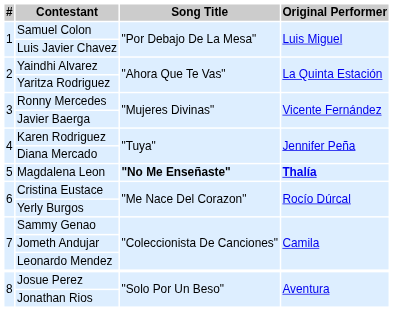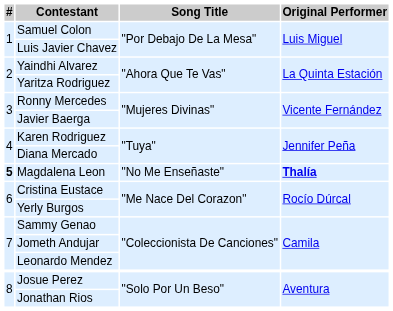(9, 172) normal -> (9, 172) bold
(176, 172) bold -> (173, 172) normal
